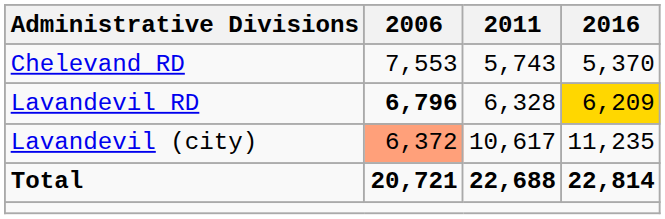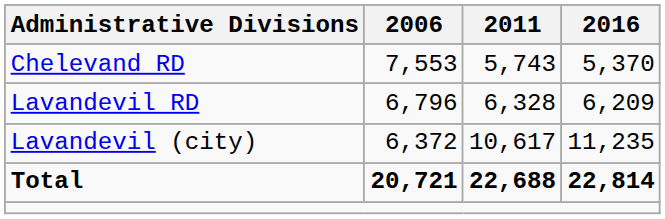(421, 103) bold -> (421, 103) normal
(618, 103) gold background -> (618, 103) no background
(421, 143) lightsalmon background -> (421, 143) no background
